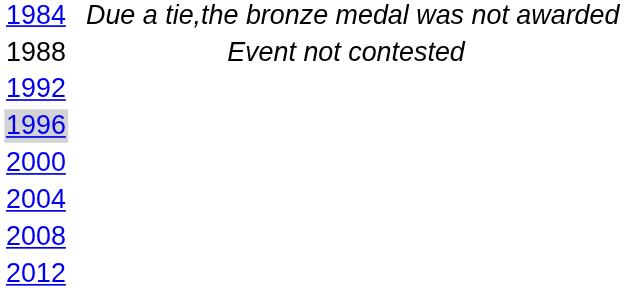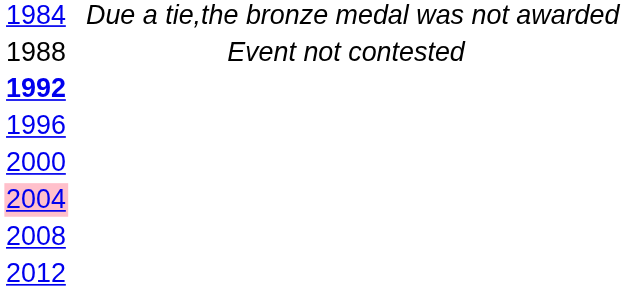(36, 88) normal -> (36, 88) bold
(36, 125) lightgrey background -> (36, 125) no background
(36, 199) no background -> (36, 199) pink background
